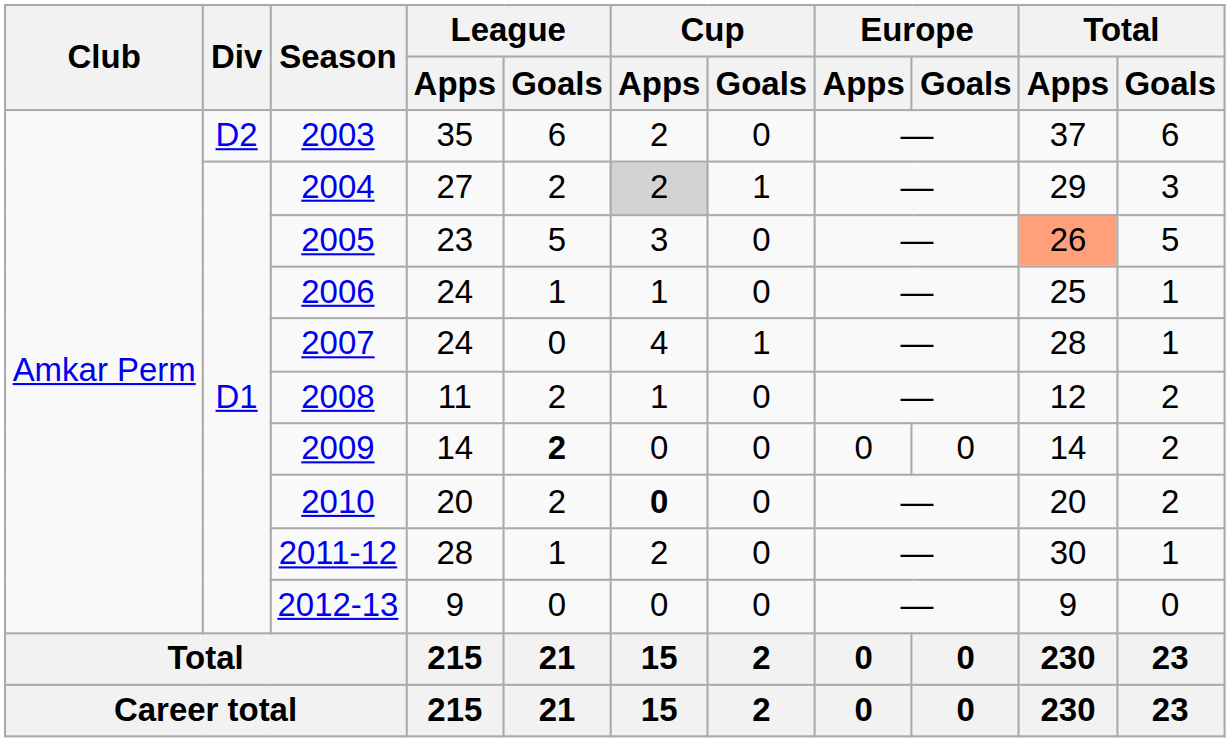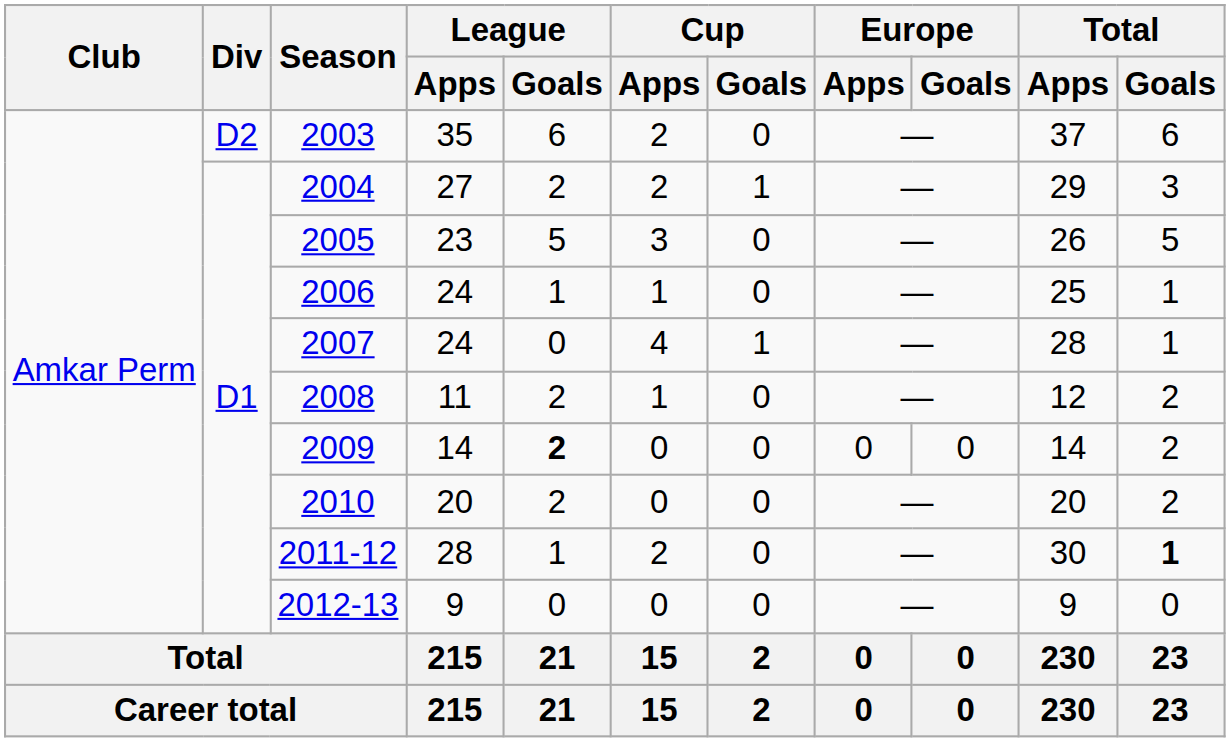(659, 187) lightgrey background -> (659, 187) no background
(1068, 239) lightsalmon background -> (1068, 239) no background
(659, 501) bold -> (659, 501) normal
(1170, 553) normal -> (1170, 553) bold
